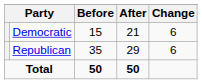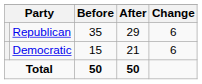rows swapped: (42, 50) <-> (42, 32)
